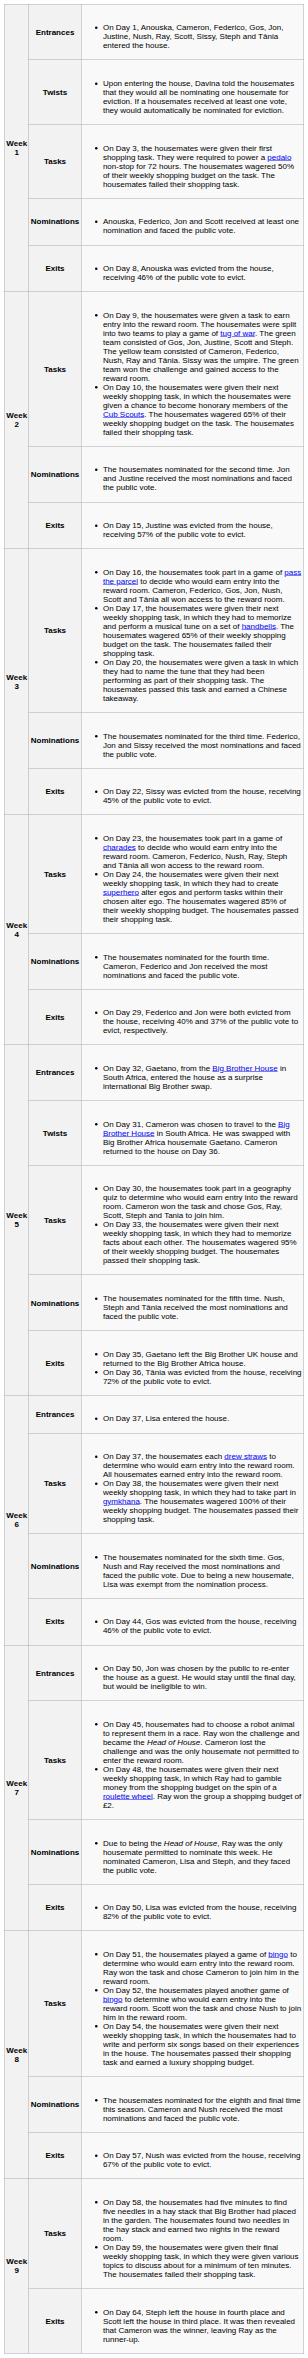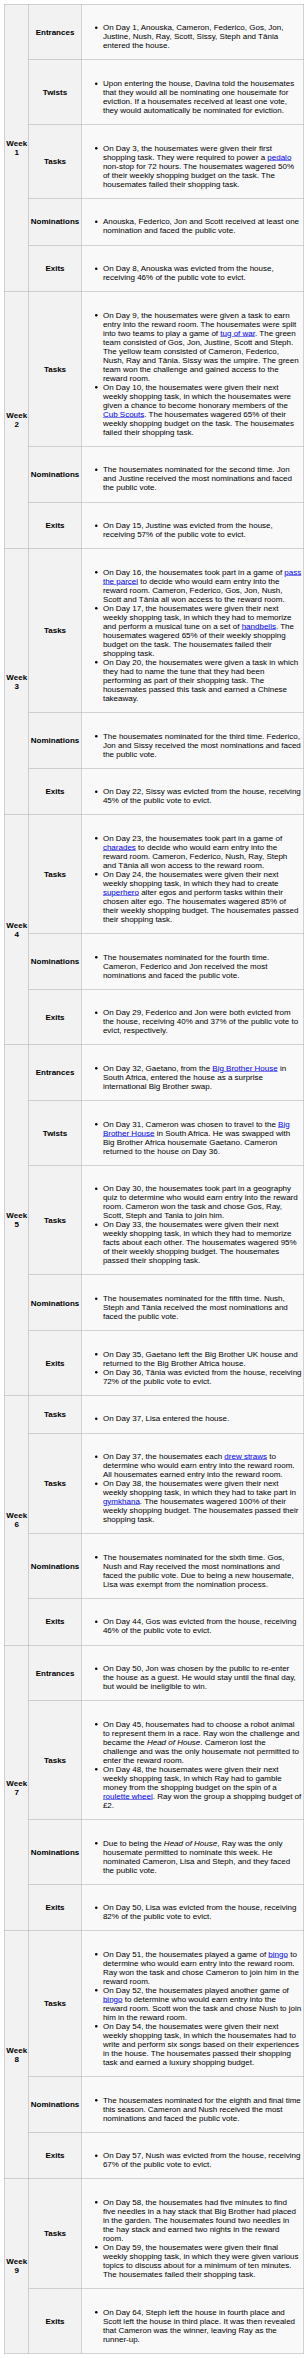(55, 1414) Entrances -> (55, 1414) Tasks
